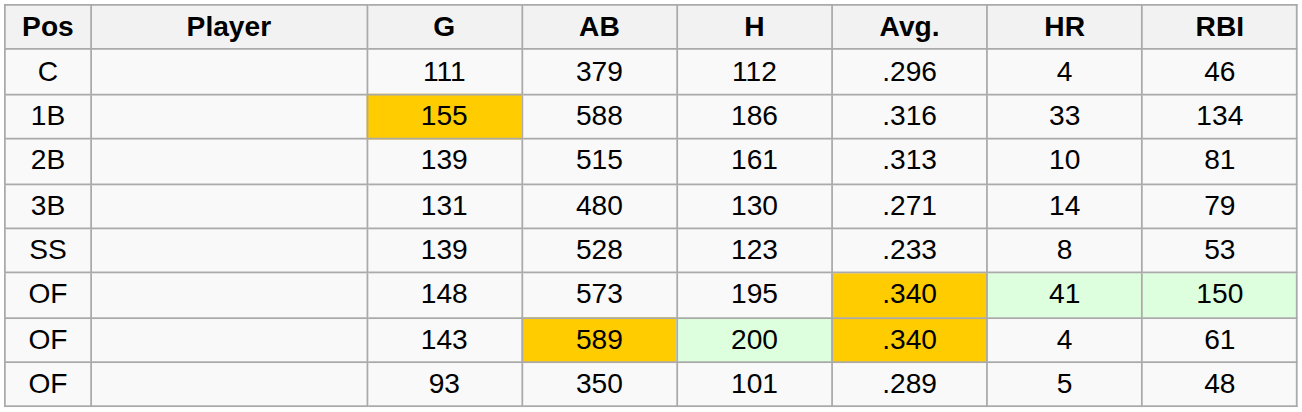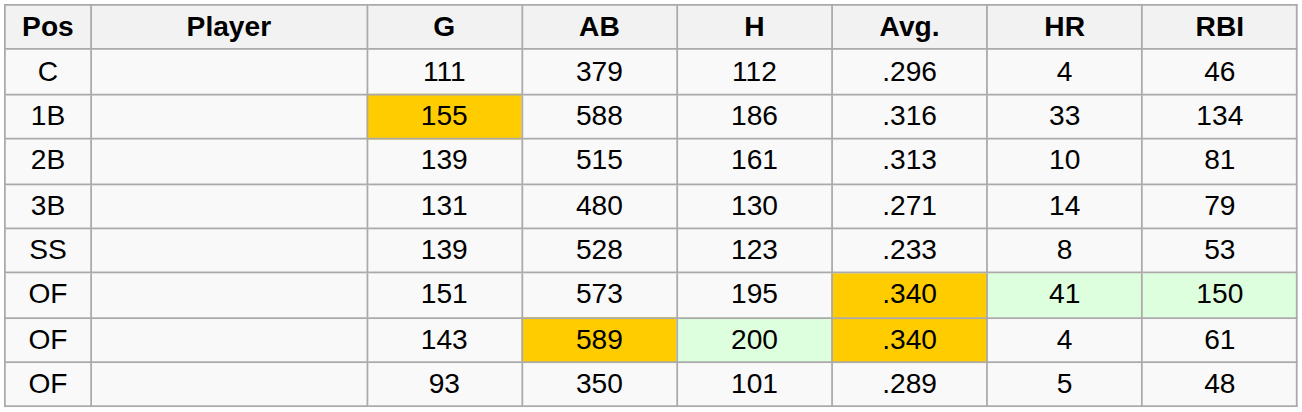(444, 294) 148 -> (444, 294) 151
